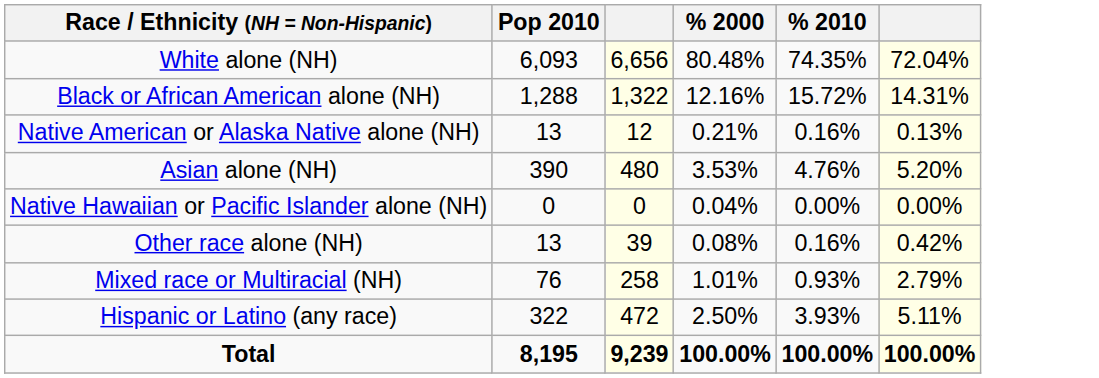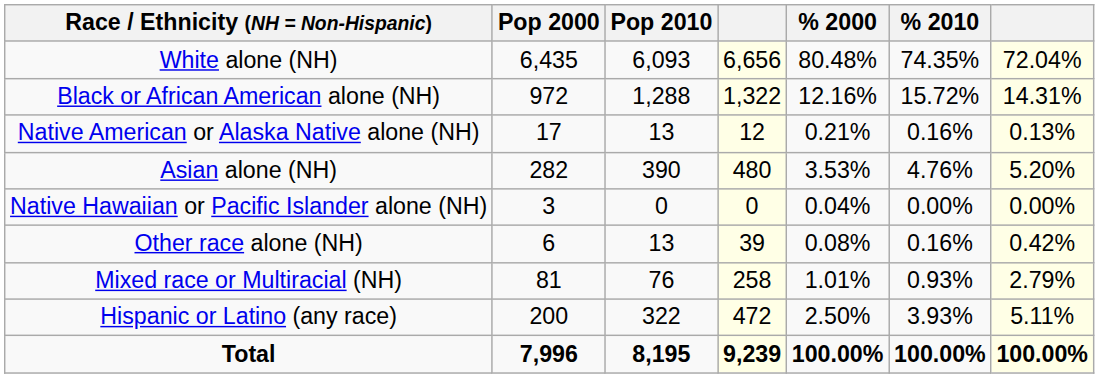+ column: (549, 22)
